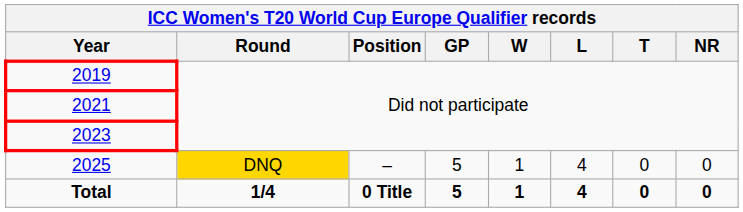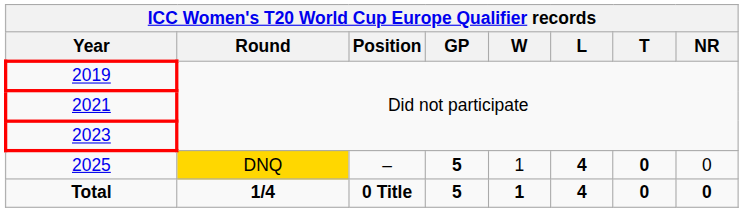(457, 164) normal -> (457, 164) bold
(582, 164) normal -> (582, 164) bold
(644, 164) normal -> (644, 164) bold
